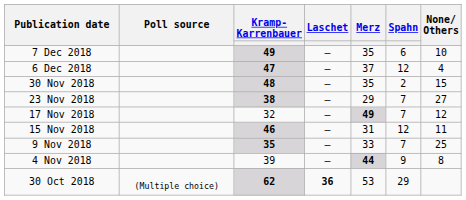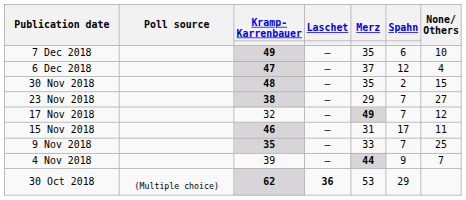(403, 130) 12 -> (403, 130) 17
(441, 160) 8 -> (441, 160) 7
